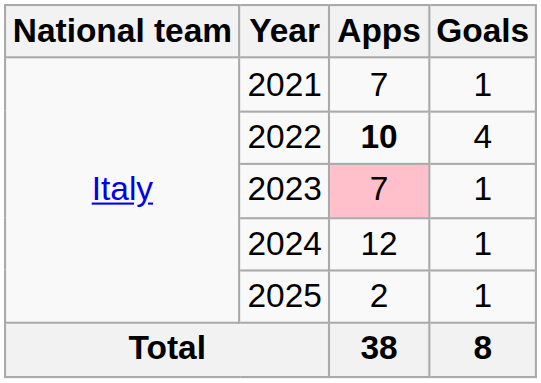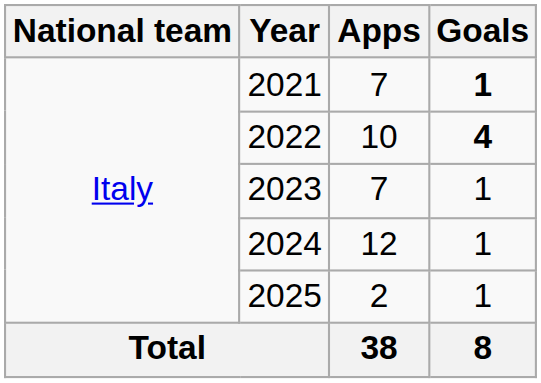(483, 84) normal -> (483, 84) bold
(379, 137) bold -> (379, 137) normal
(483, 137) normal -> (483, 137) bold
(379, 190) pink background -> (379, 190) no background
